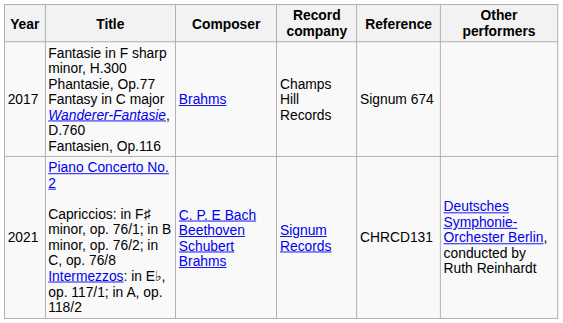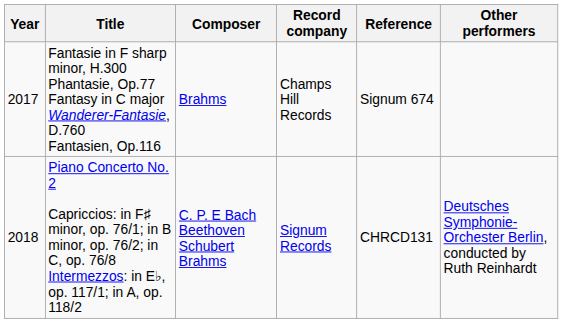(23, 238) 2021 -> (23, 238) 2018
